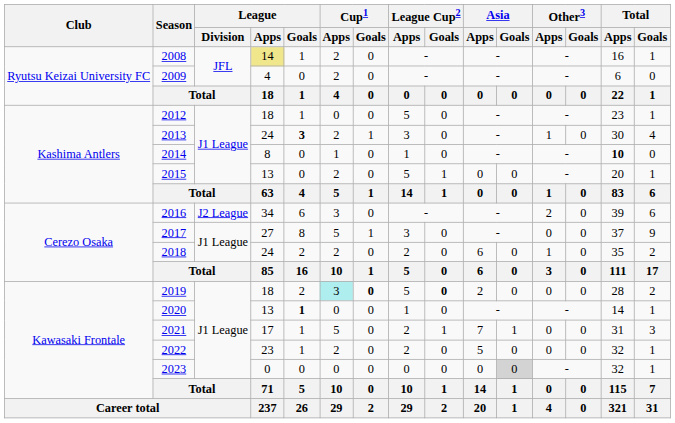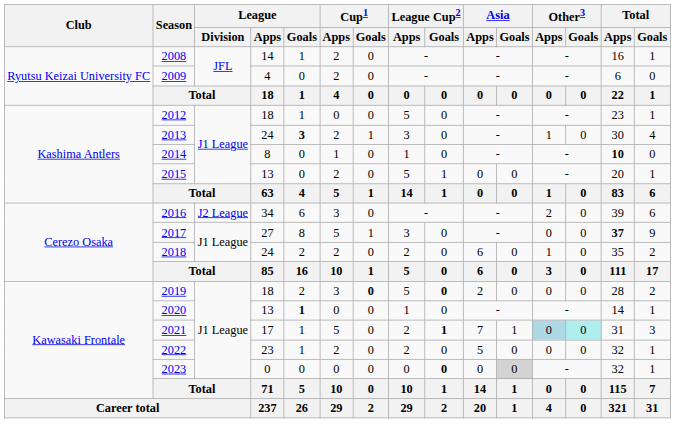(267, 56) khaki background -> (267, 56) no background
(618, 232) normal -> (618, 232) bold
(336, 291) paleturquoise background -> (336, 291) no background
(444, 330) normal -> (444, 330) bold
(549, 330) no background -> (549, 330) lightblue background
(583, 330) no background -> (583, 330) paleturquoise background
(444, 369) normal -> (444, 369) bold
